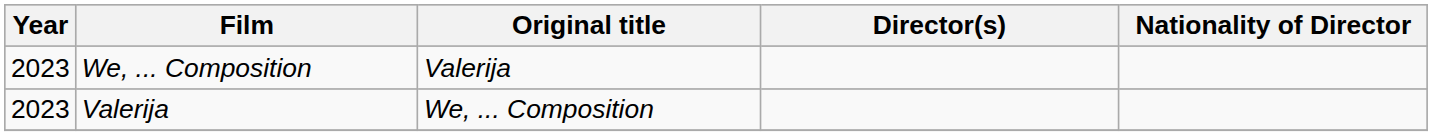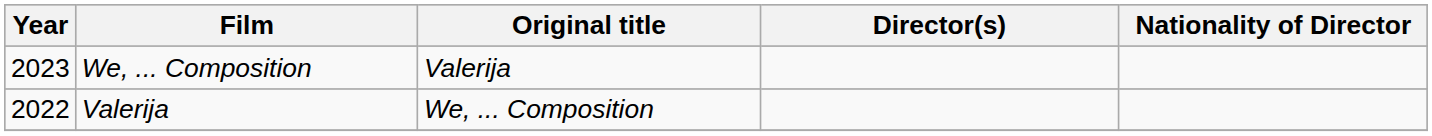(40, 109) 2023 -> (40, 109) 2022
